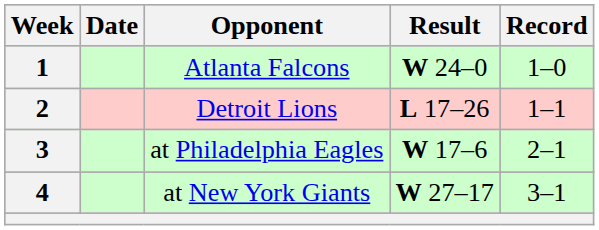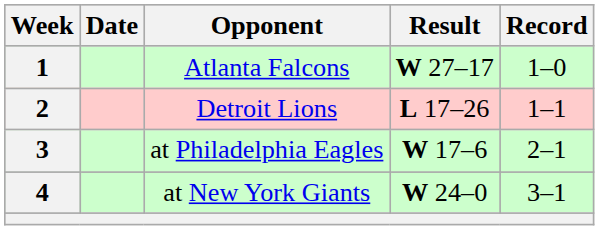(445, 66) W 24–0 -> (445, 66) W 27–17
(445, 191) W 27–17 -> (445, 191) W 24–0
